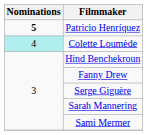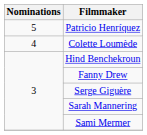(34, 28) bold -> (34, 28) normal
(34, 43) paleturquoise background -> (34, 43) no background
